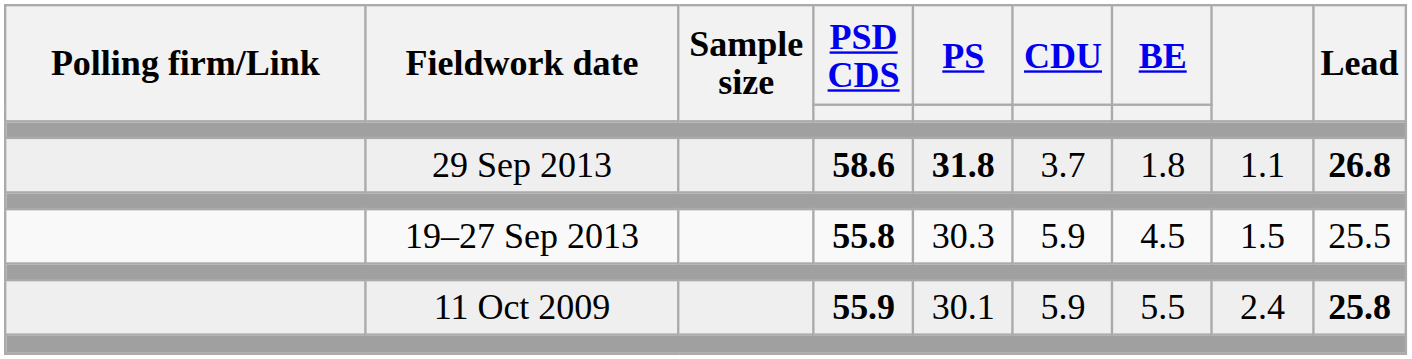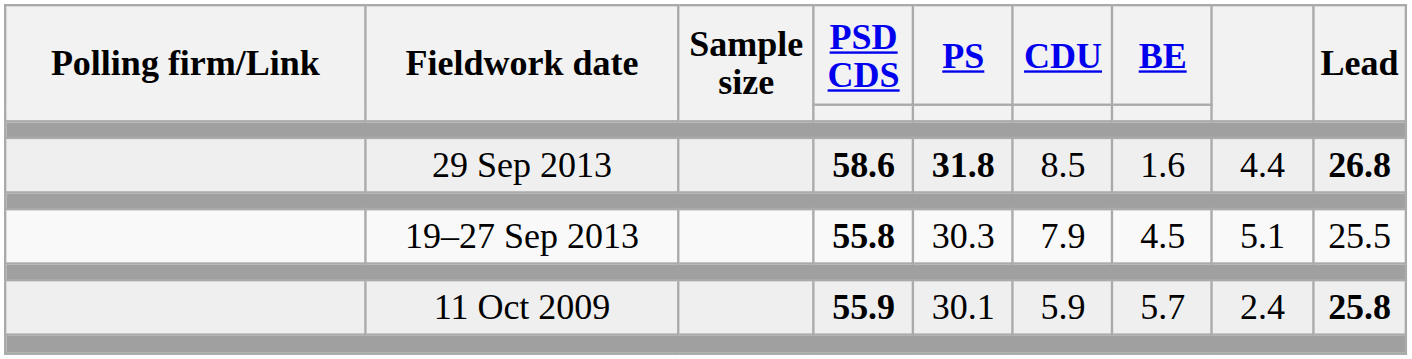(1063, 165) 3.7 -> (1063, 165) 8.5
(1163, 165) 1.8 -> (1163, 165) 1.6
(1262, 165) 1.1 -> (1262, 165) 4.4
(1063, 236) 5.9 -> (1063, 236) 7.9
(1262, 236) 1.5 -> (1262, 236) 5.1
(1163, 307) 5.5 -> (1163, 307) 5.7
